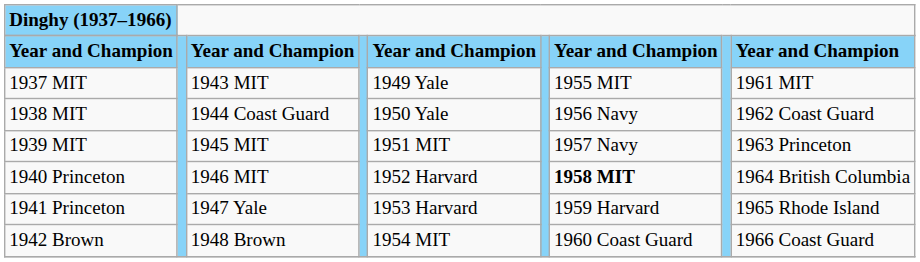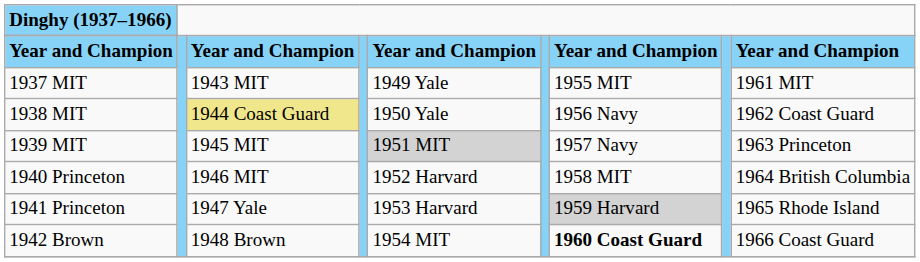(260, 114) no background -> (260, 114) khaki background
(411, 145) no background -> (411, 145) lightgrey background
(594, 176) bold -> (593, 176) normal
(607, 208) no background -> (607, 208) lightgrey background
(623, 239) normal -> (628, 239) bold
